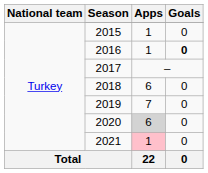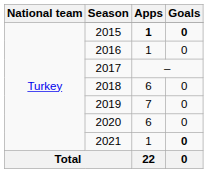(149, 31) normal -> (149, 31) bold
(184, 31) normal -> (184, 31) bold
(184, 50) bold -> (184, 50) normal
(149, 123) lightgrey background -> (149, 123) no background
(149, 141) pink background -> (149, 141) no background
(184, 141) normal -> (184, 141) bold
